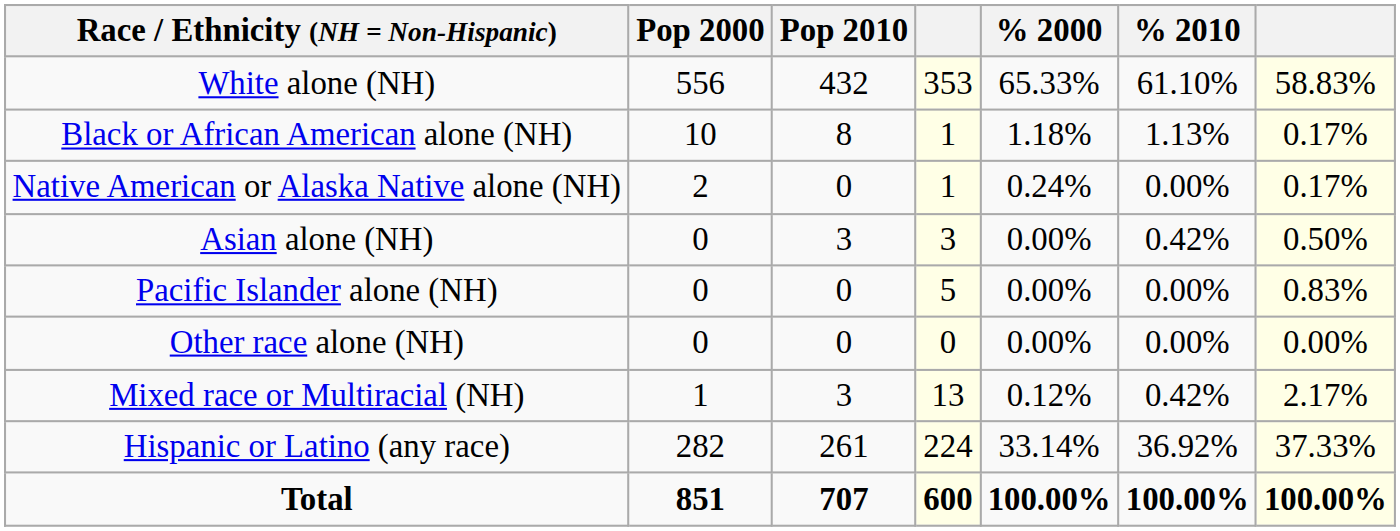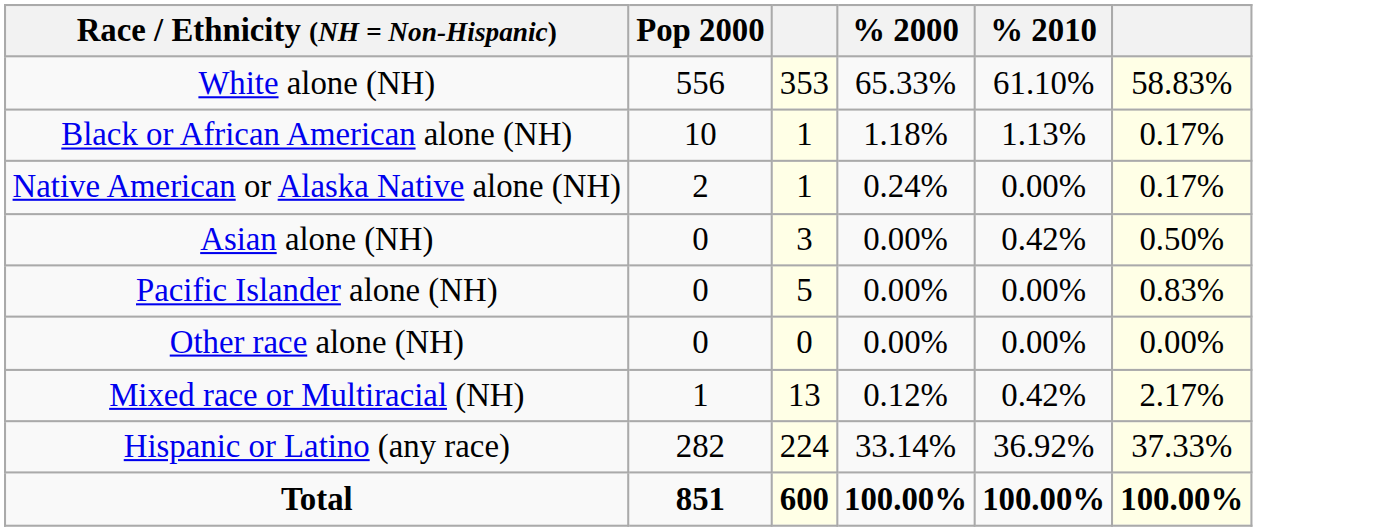- column: (844, 30)
